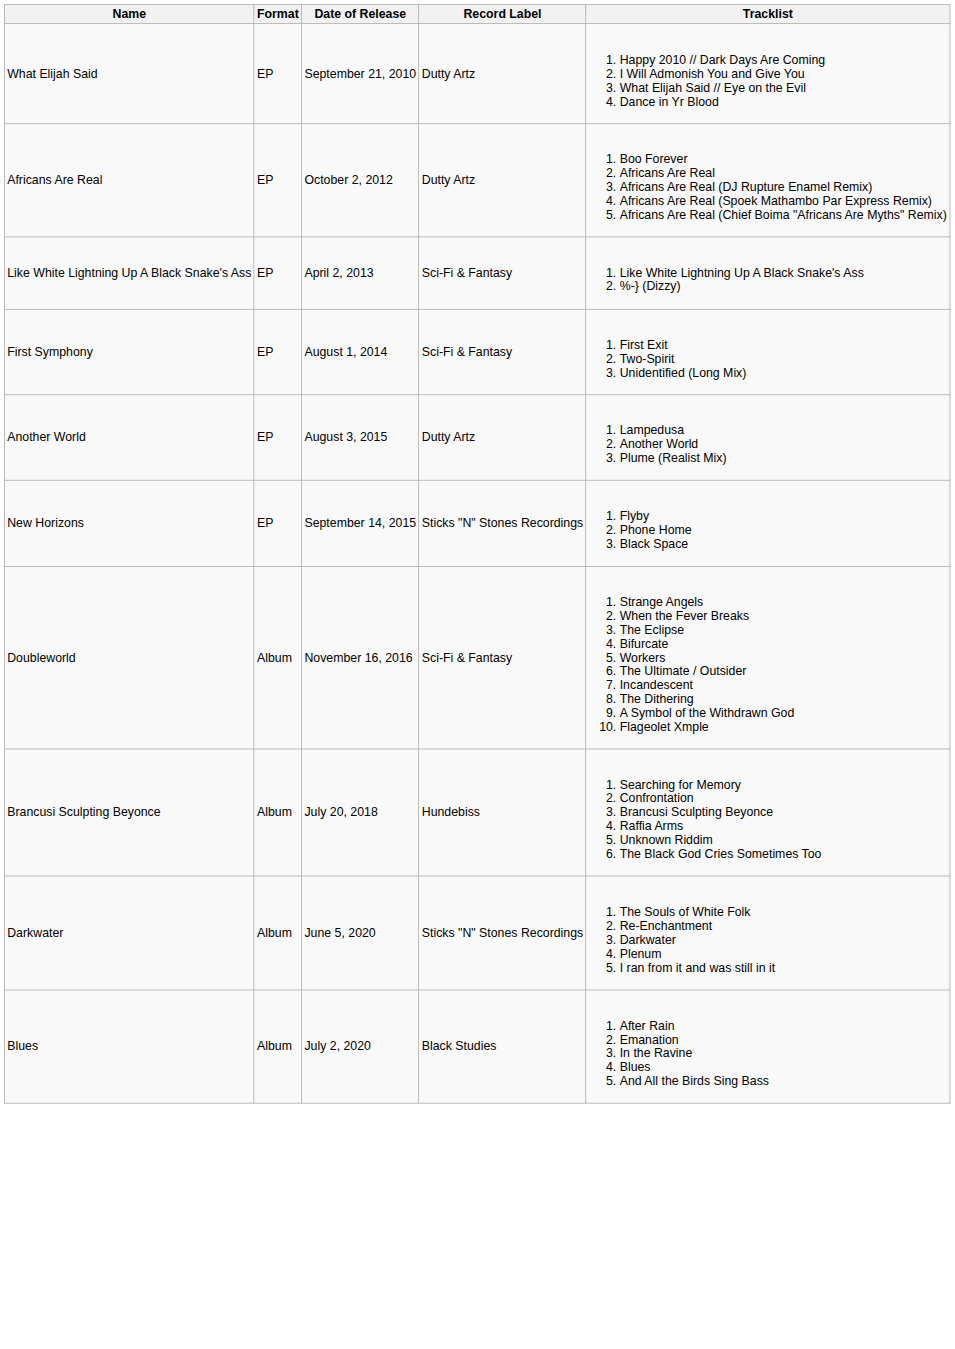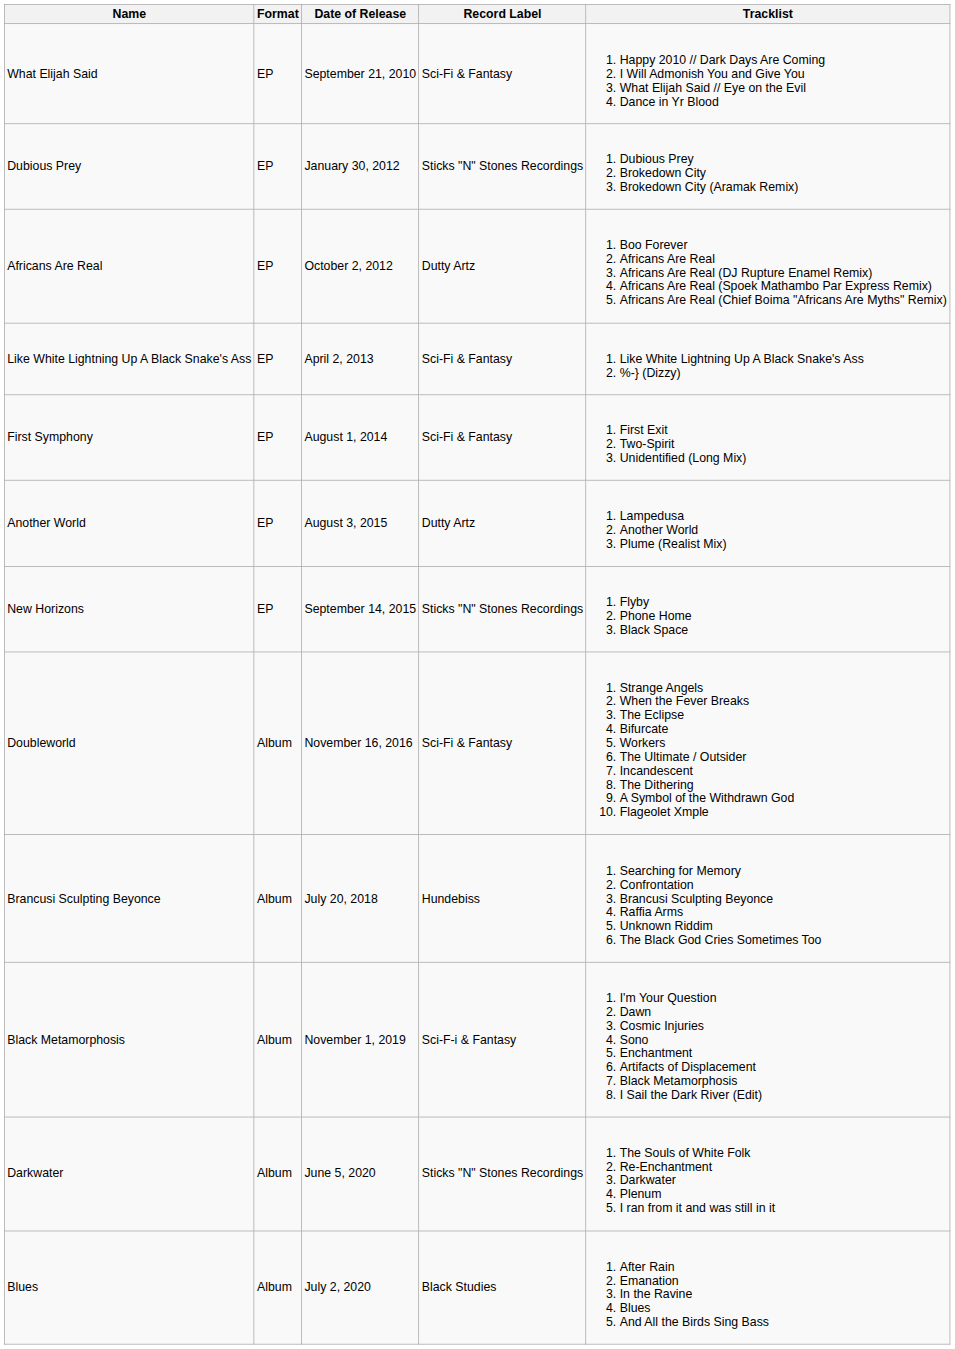(448, 73) Dutty Artz -> (467, 73) Sci-Fi & Fantasy
+ row: (44, 166)
+ row: (66, 1039)
